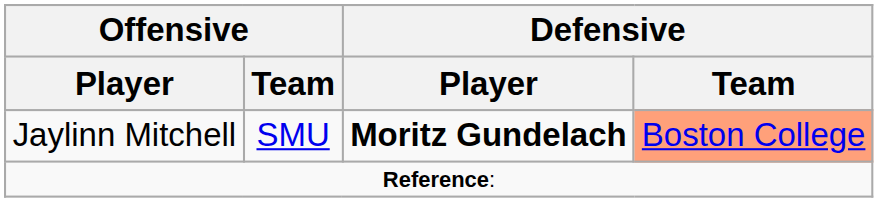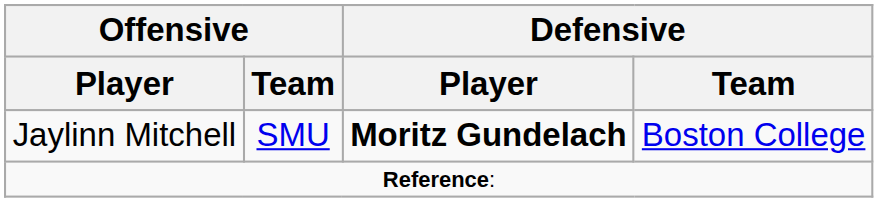(754, 135) lightsalmon background -> (754, 135) no background
